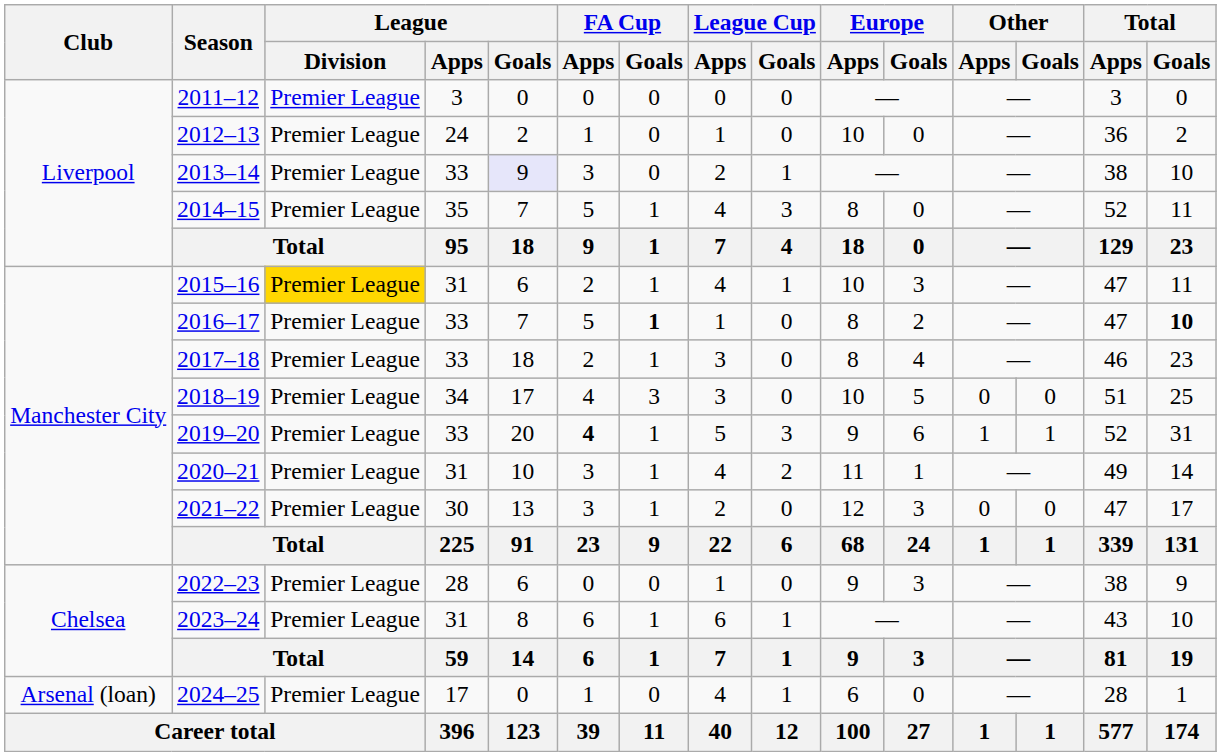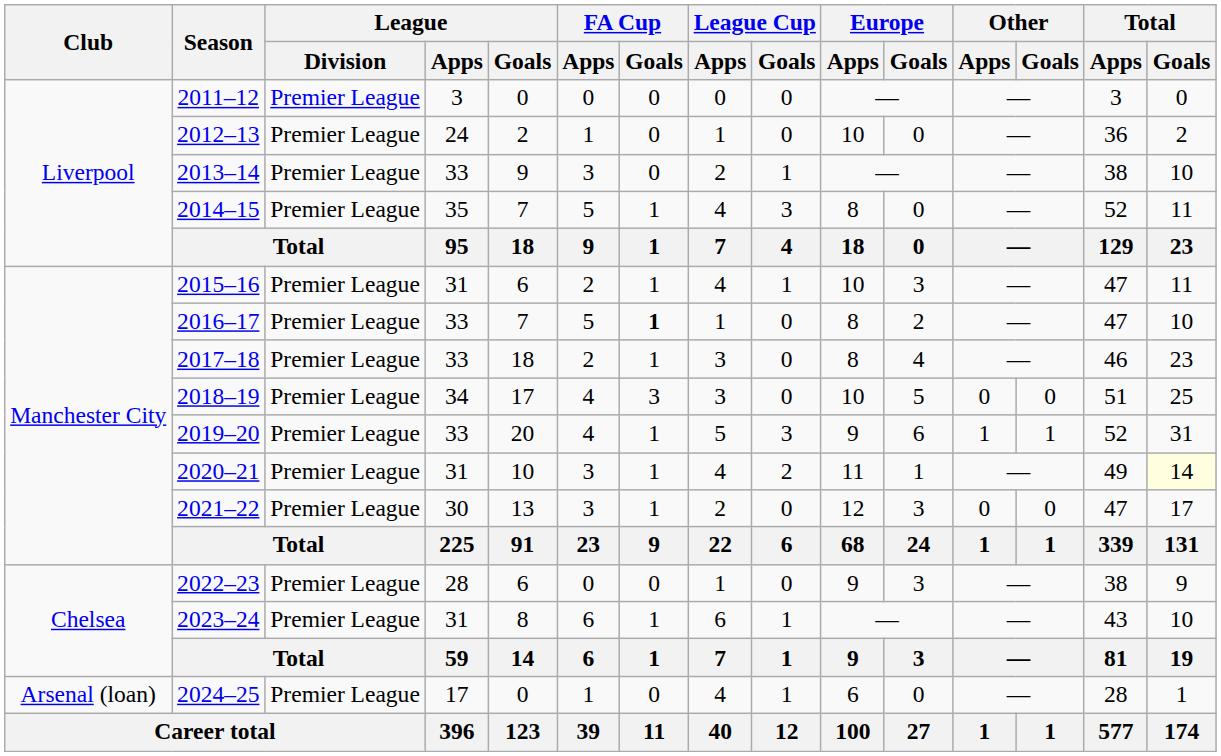(523, 172) lavender background -> (523, 172) no background
(345, 284) gold background -> (345, 284) no background
(1182, 321) bold -> (1182, 321) normal
(588, 433) bold -> (588, 433) normal
(1182, 470) no background -> (1182, 470) lightyellow background
